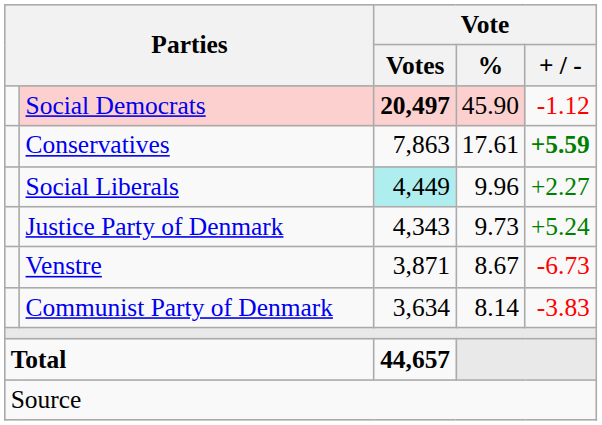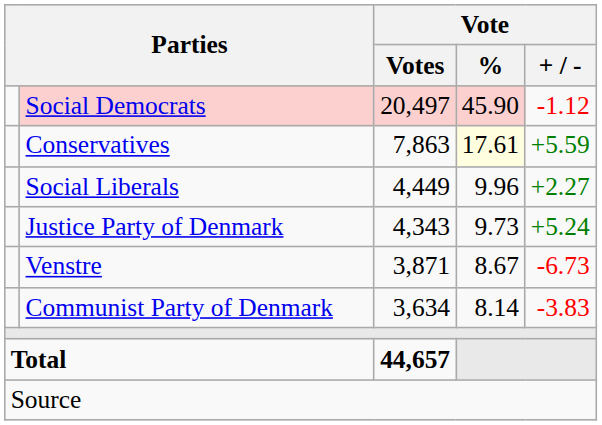(415, 105) bold -> (415, 105) normal
(490, 145) no background -> (490, 145) lightyellow background
(560, 145) bold -> (560, 145) normal
(421, 186) paleturquoise background -> (421, 186) no background
